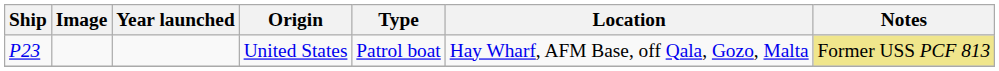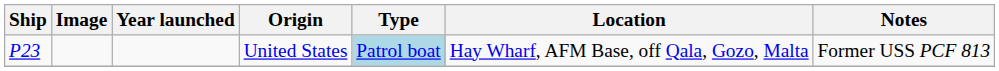(399, 50) no background -> (399, 50) lightblue background
(904, 50) khaki background -> (904, 50) no background
